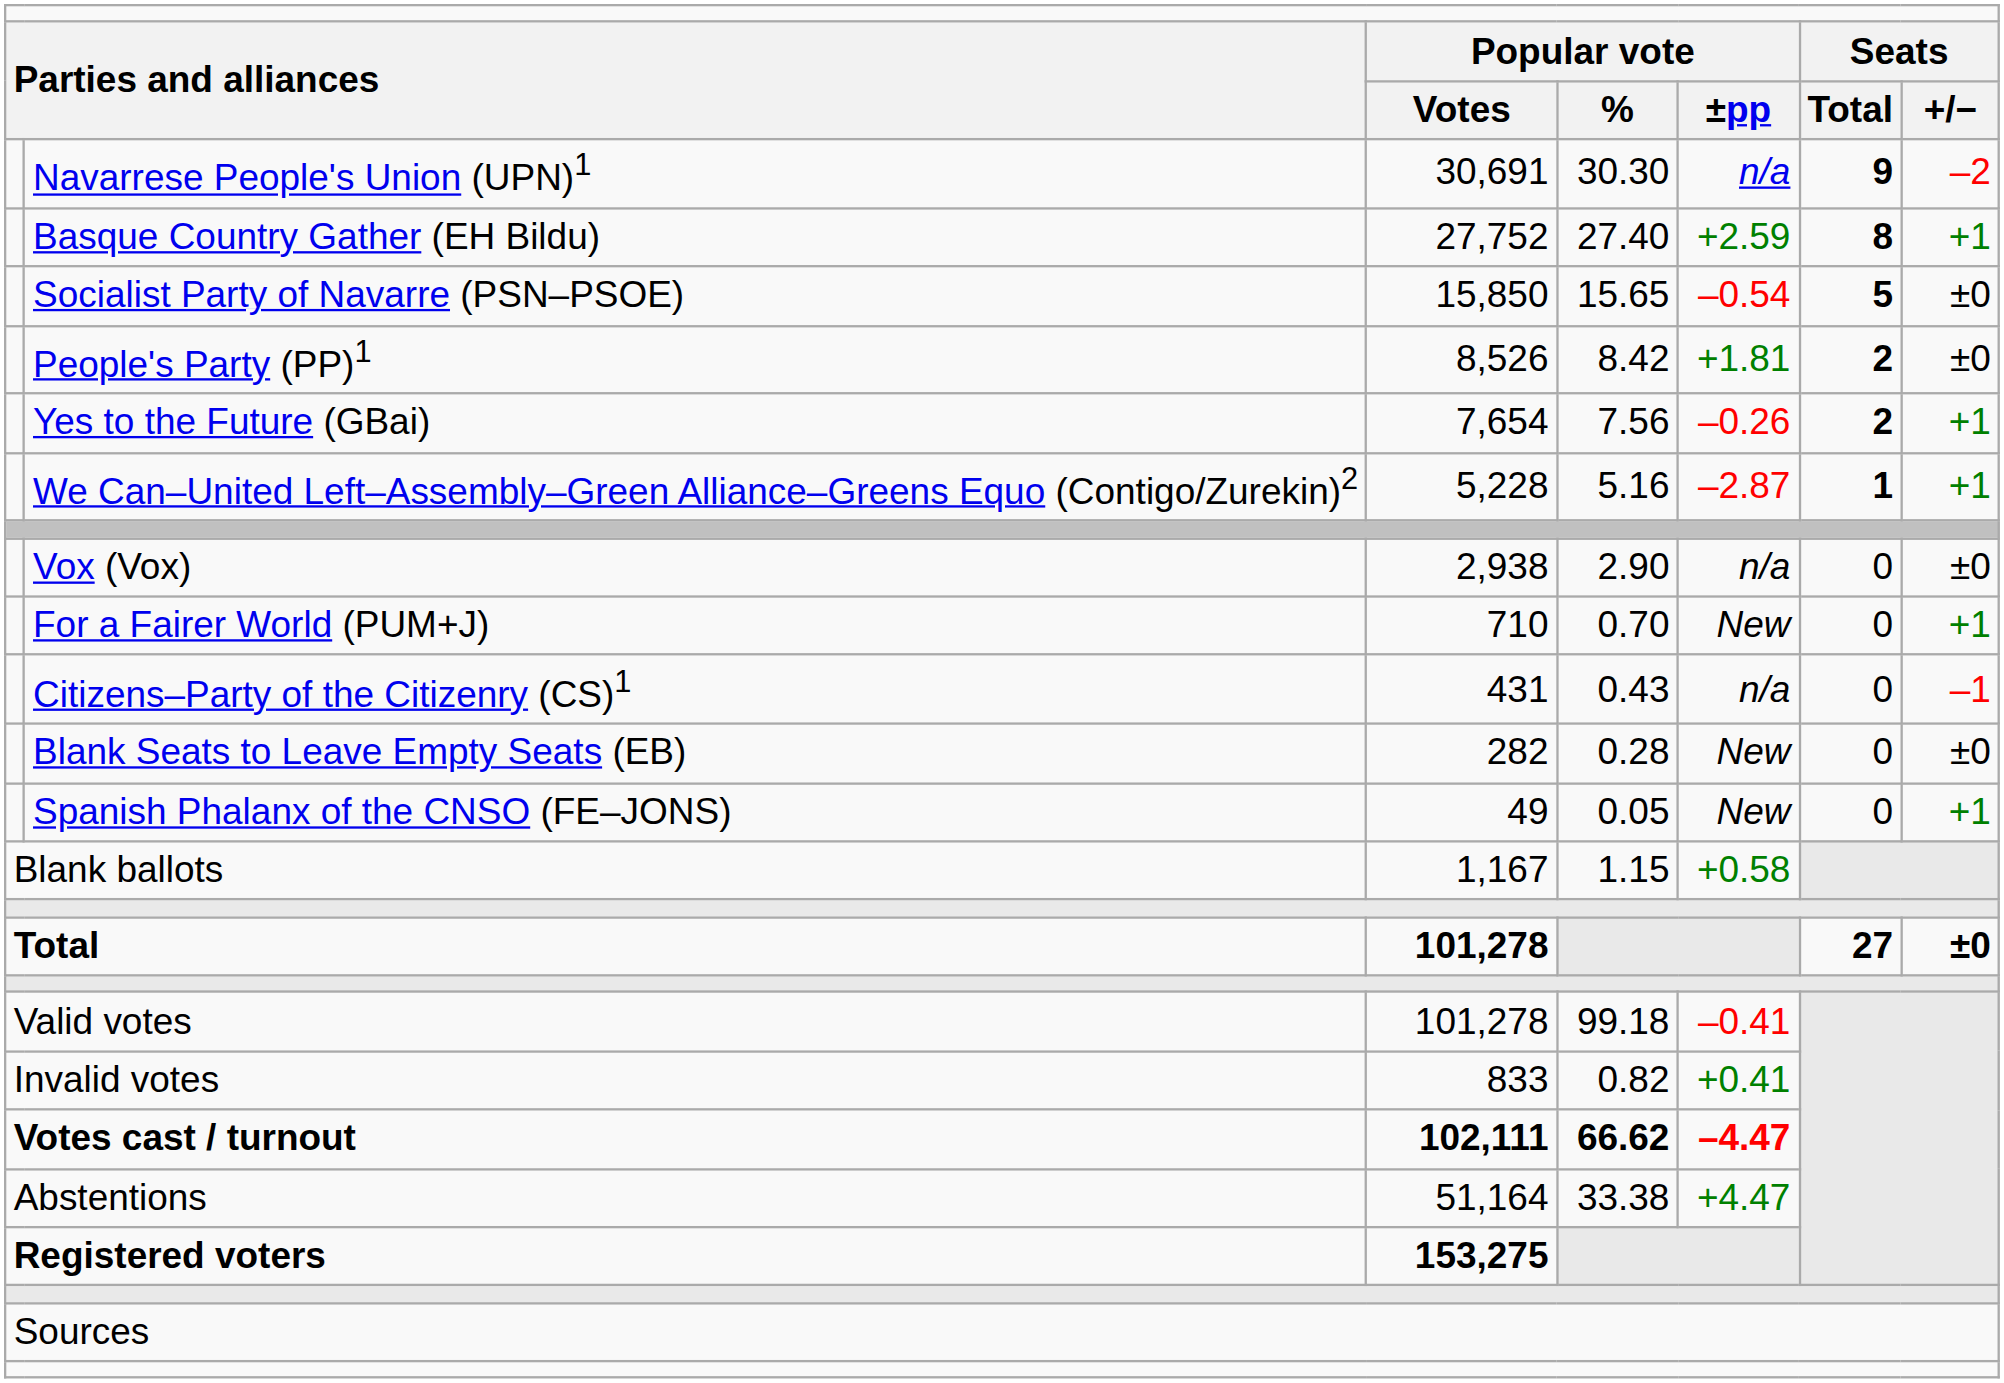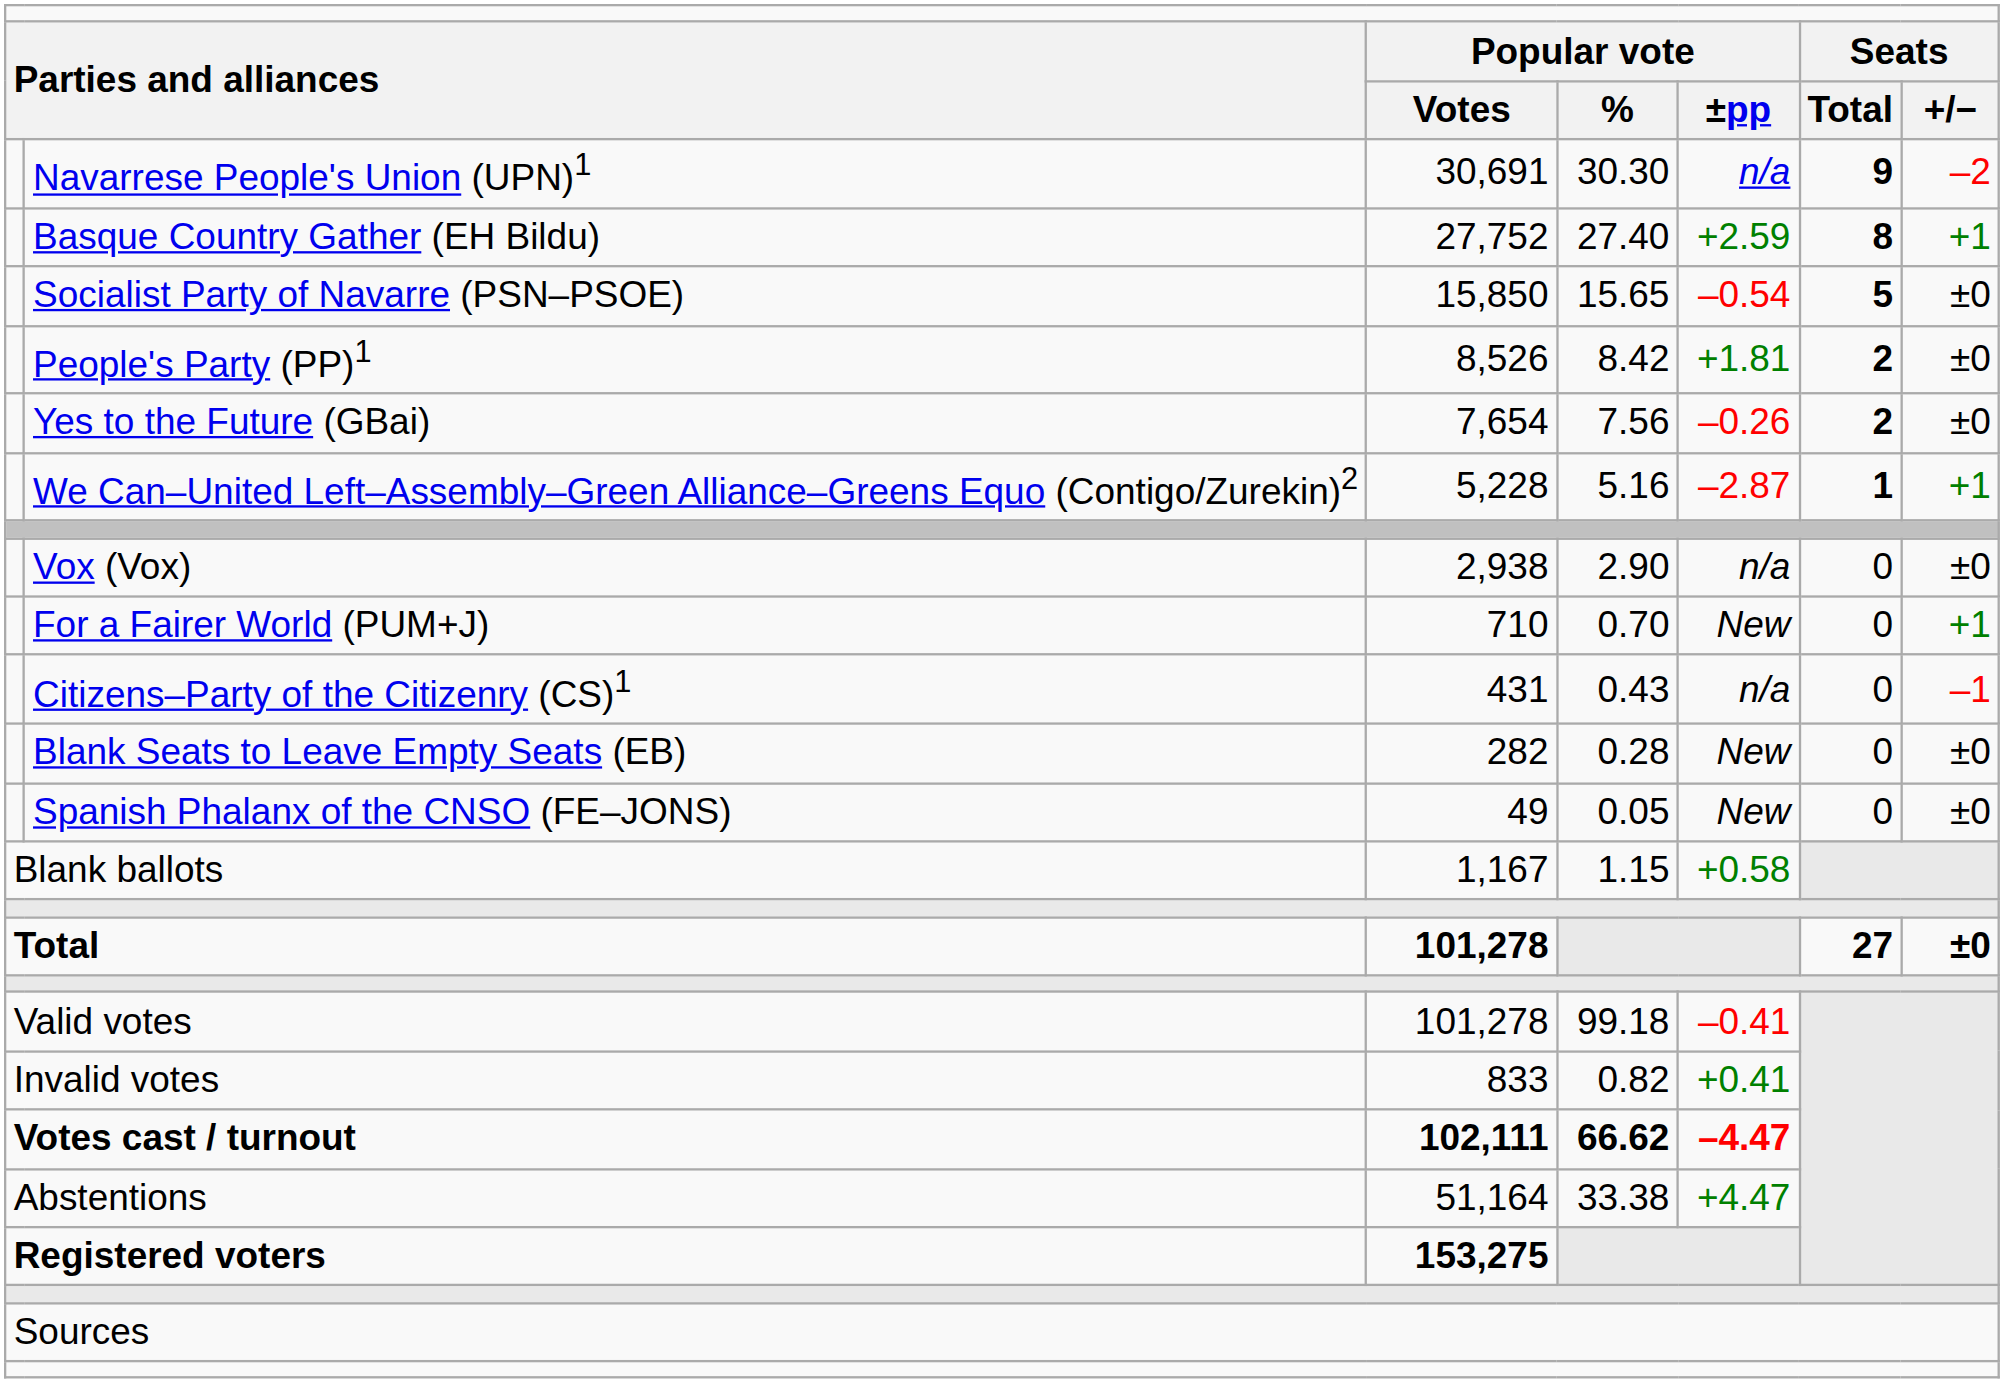(1970, 422) +1 -> (1970, 422) ±0
(1970, 811) +1 -> (1970, 811) ±0
